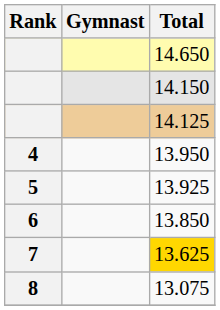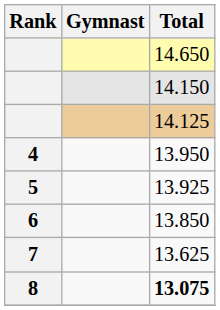(182, 254) gold background -> (182, 254) no background
(182, 288) normal -> (182, 288) bold
